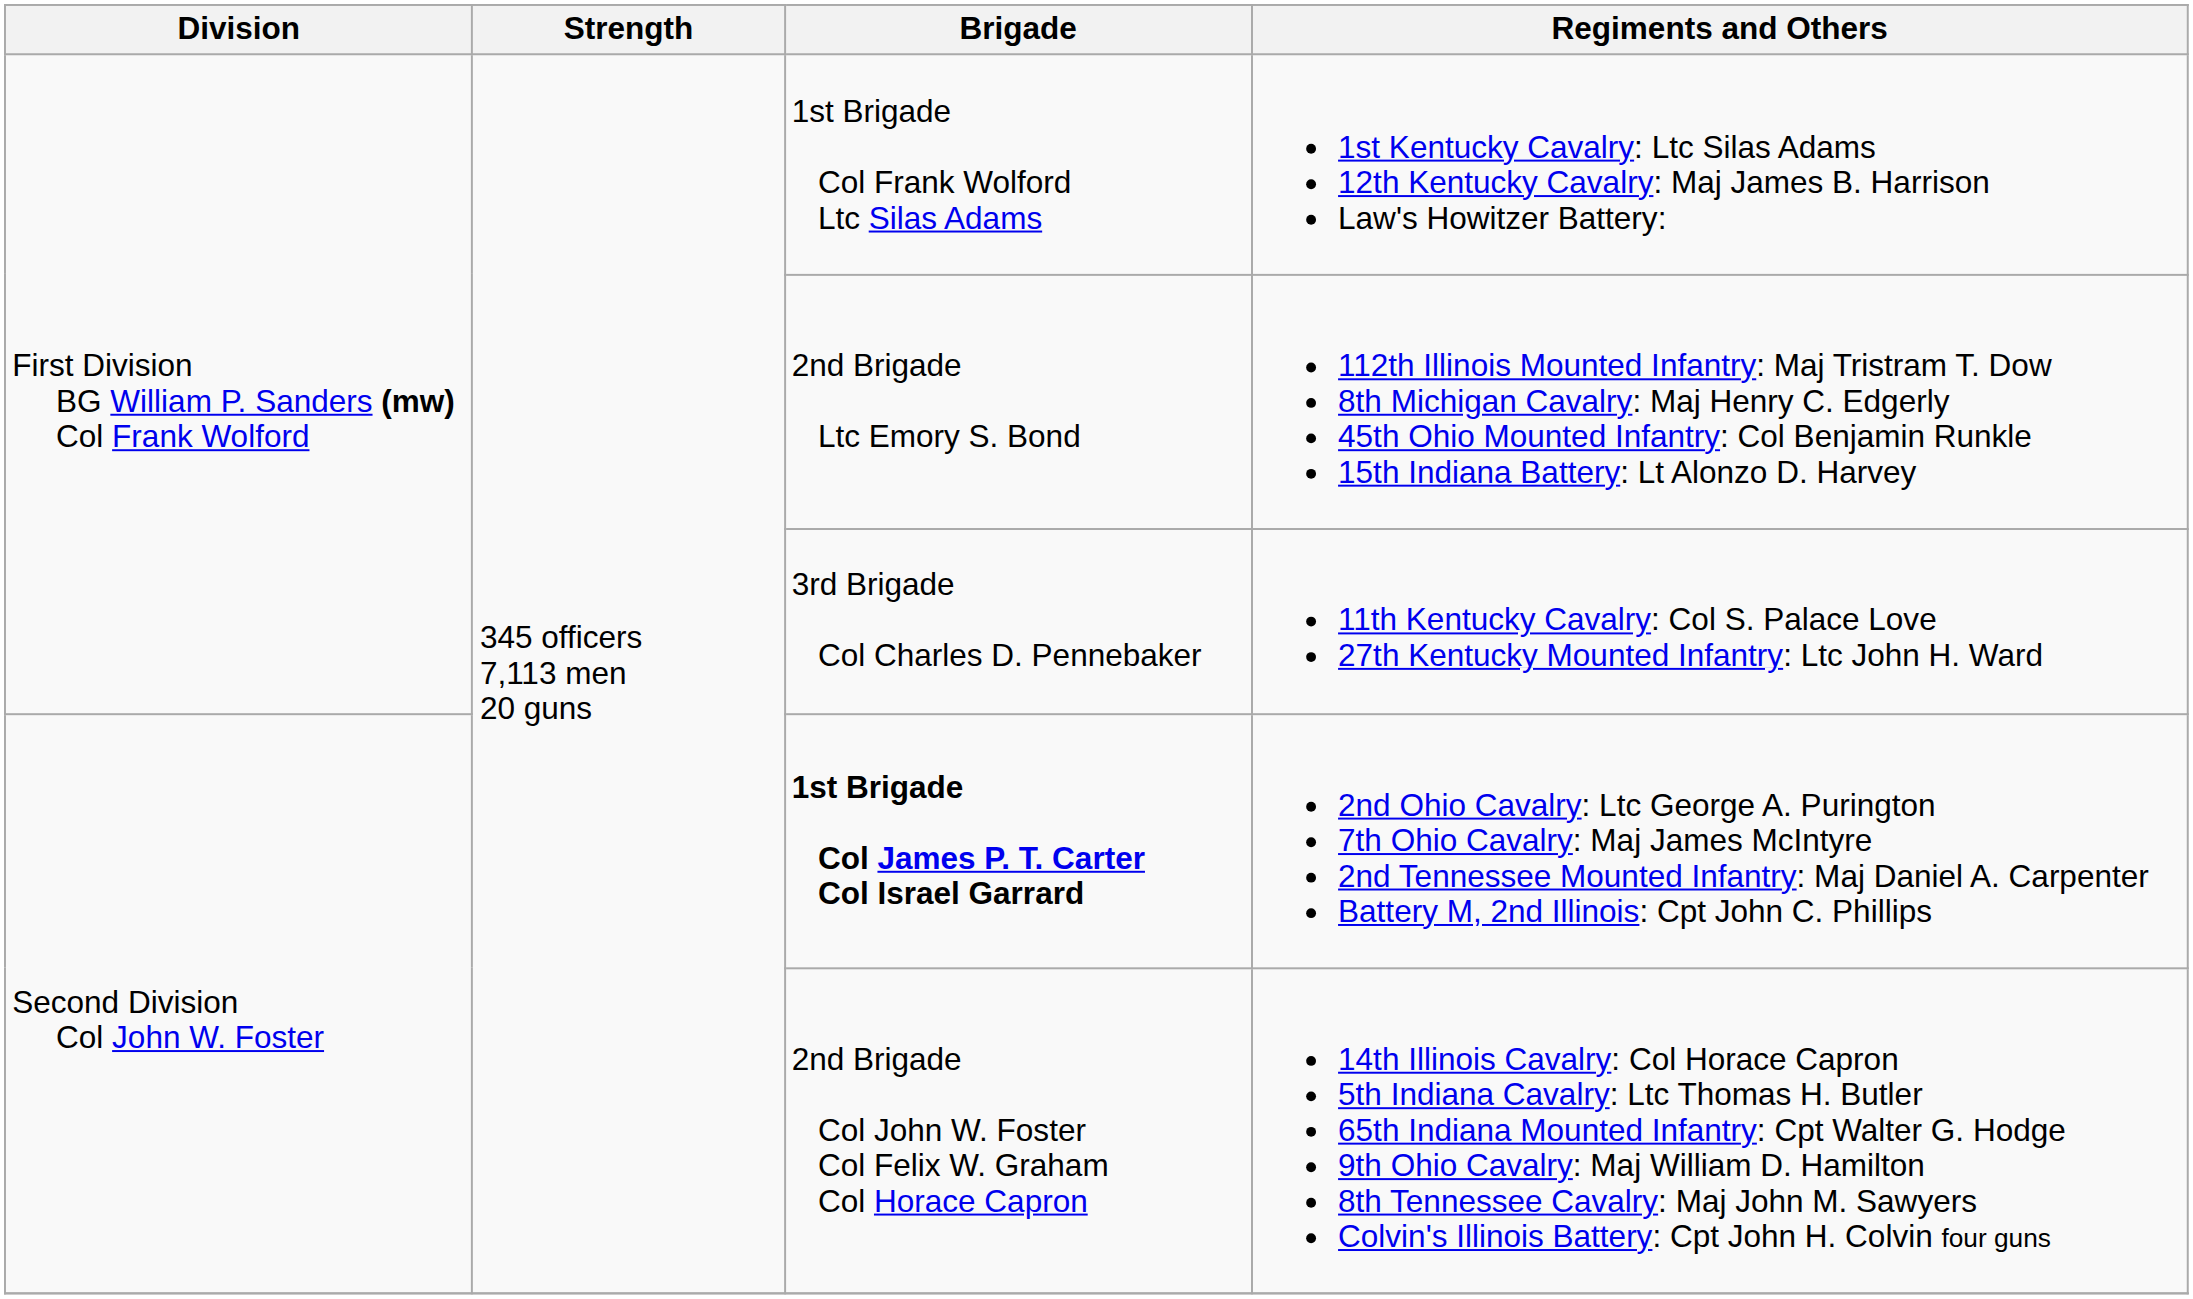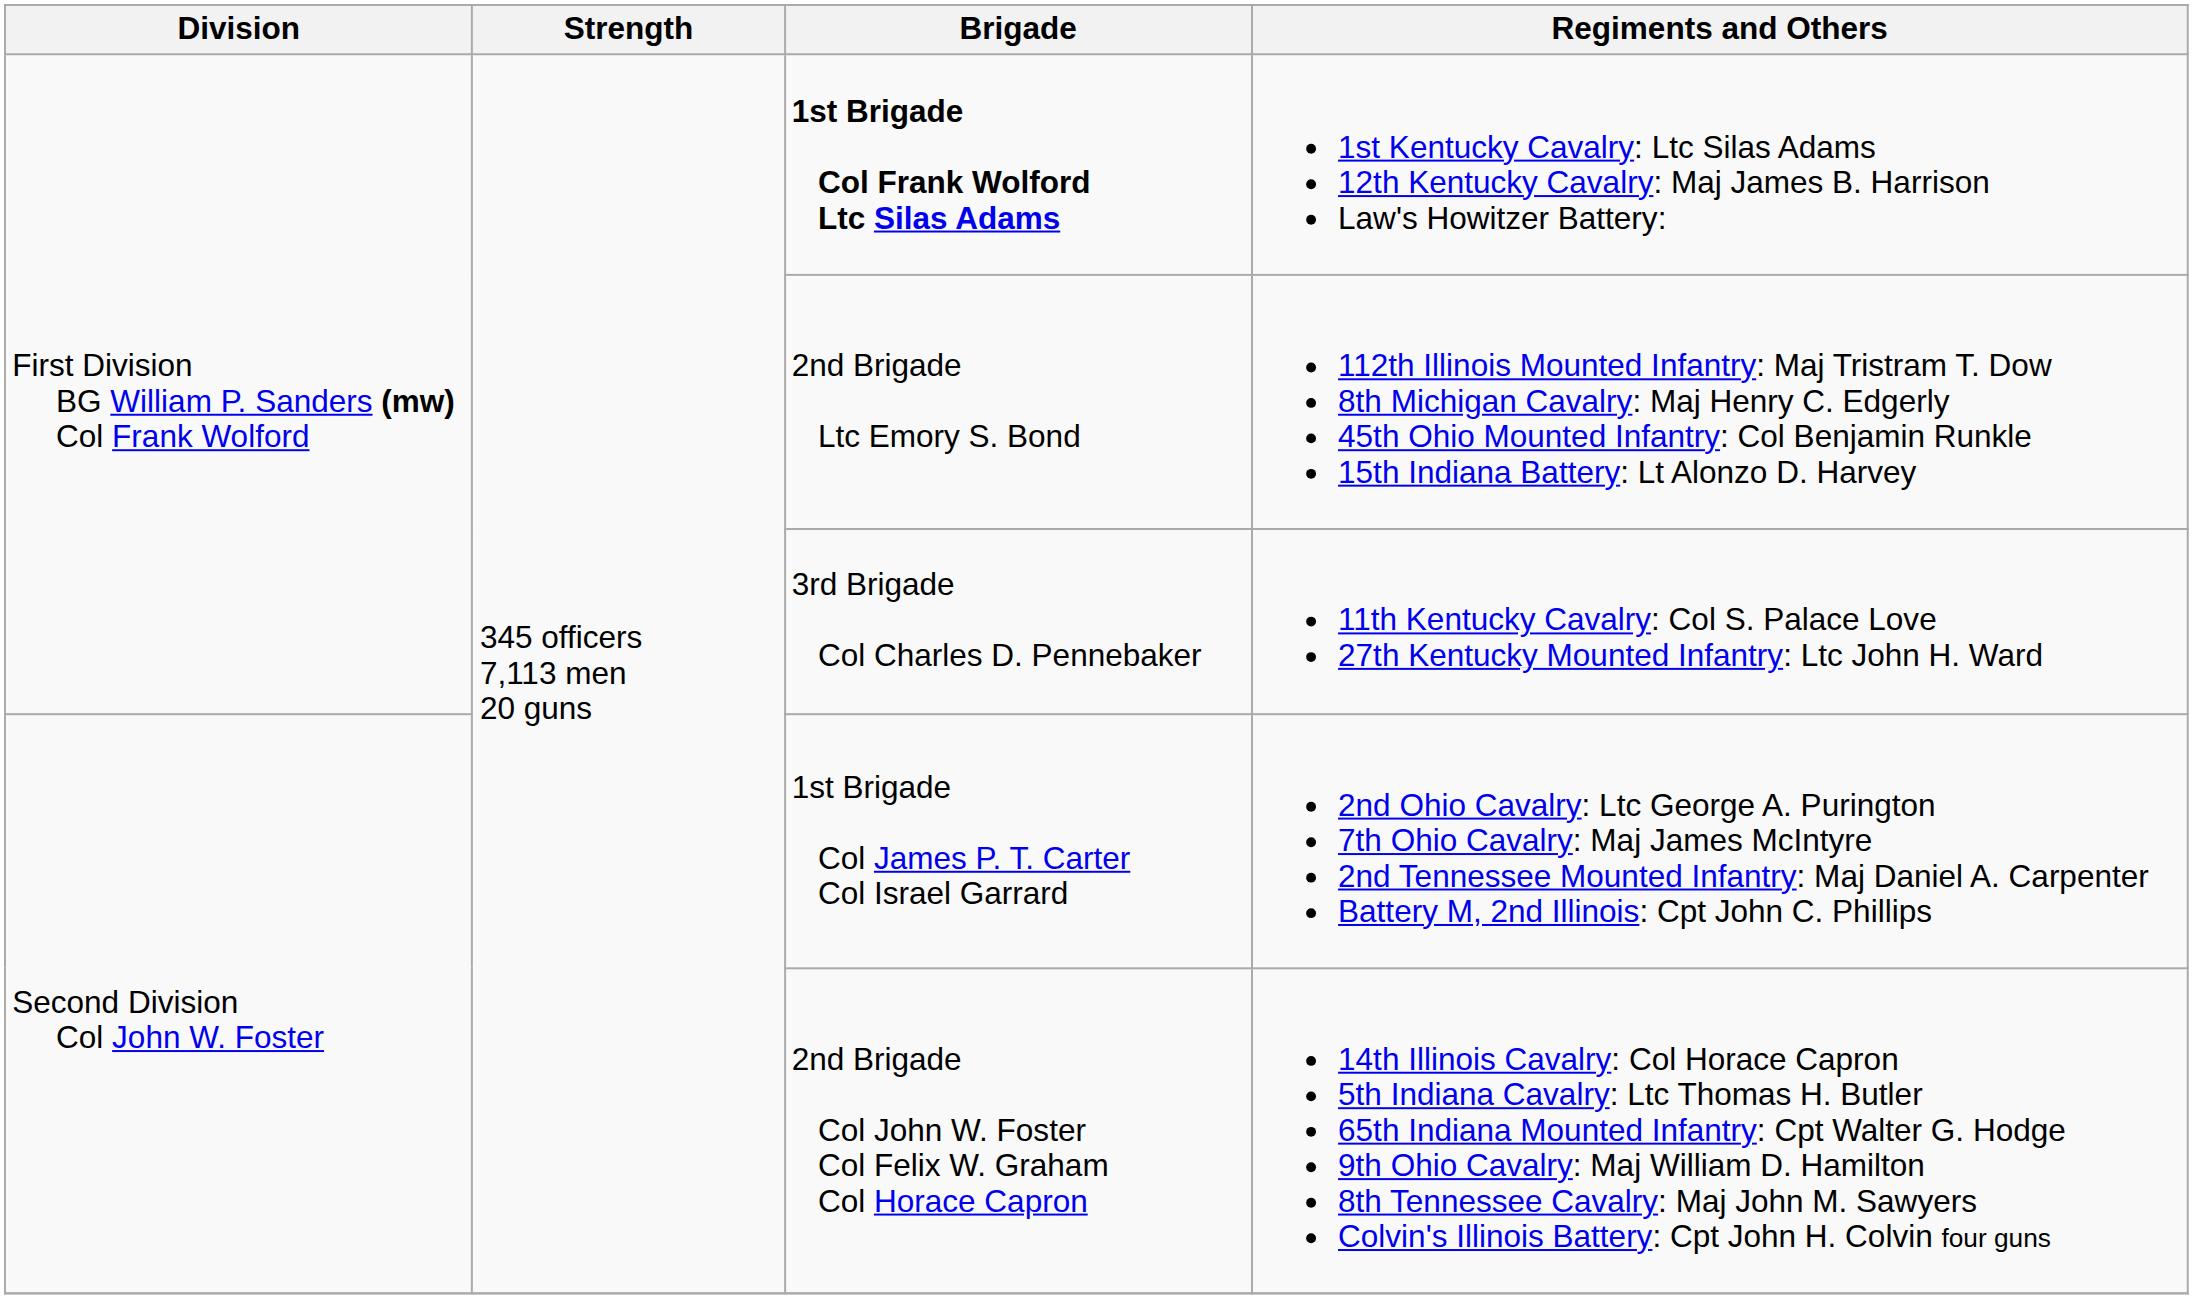(931, 164) normal -> (941, 164) bold
(968, 840) bold -> (961, 840) normal
